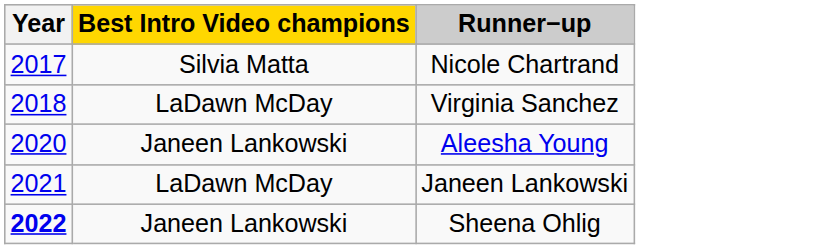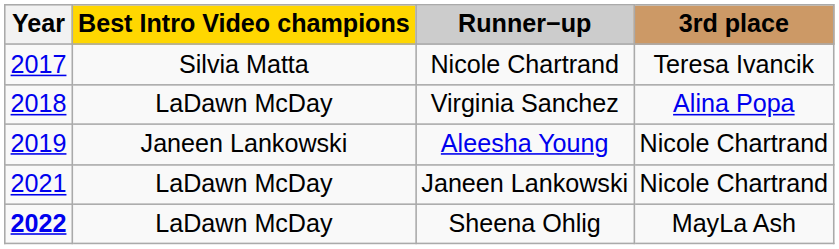+ column: (734, 24)
(39, 143) 2020 -> (39, 143) 2019
(244, 223) Janeen Lankowski -> (244, 223) LaDawn McDay
